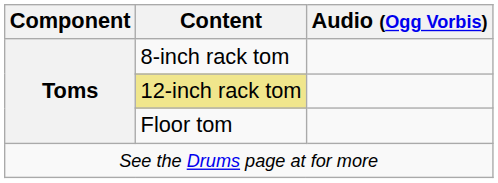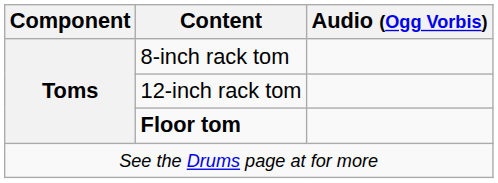(221, 90) khaki background -> (221, 90) no background
(187, 125) normal -> (191, 125) bold
